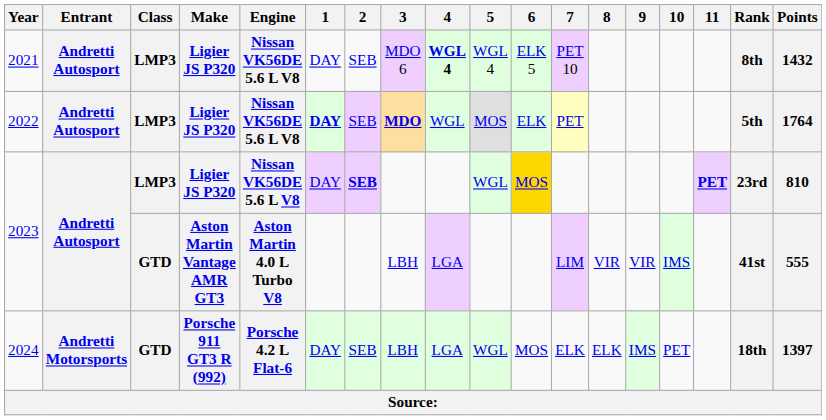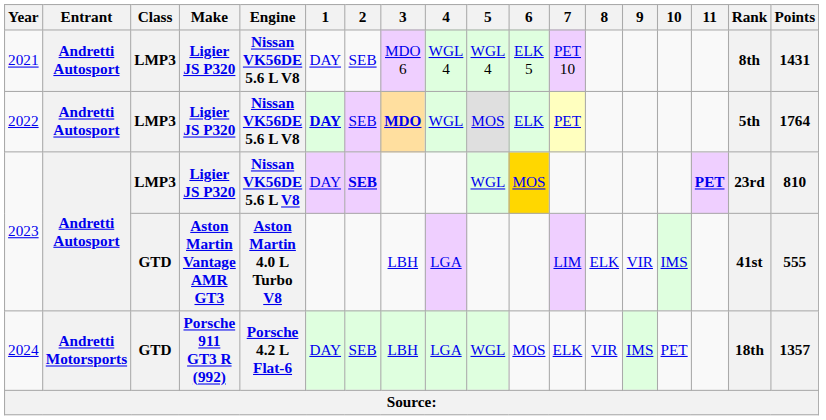(447, 60) bold -> (446, 60) normal
(797, 60) 1432 -> (795, 60) 1431
(607, 262) VIR -> (604, 262) ELK
(607, 350) ELK -> (604, 350) VIR
(797, 350) 1397 -> (795, 350) 1357
